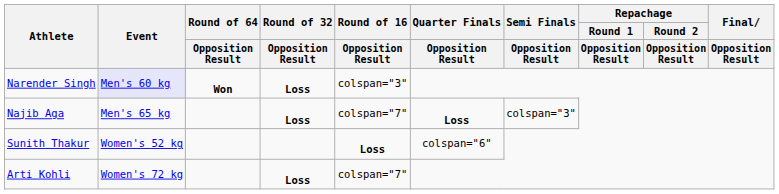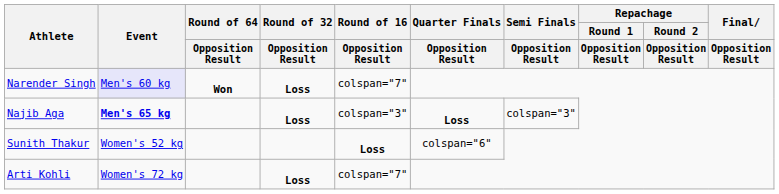(373, 83) colspan="3" -> (373, 83) colspan="7"
(136, 113) normal -> (136, 113) bold
(373, 113) colspan="7" -> (373, 113) colspan="3"
